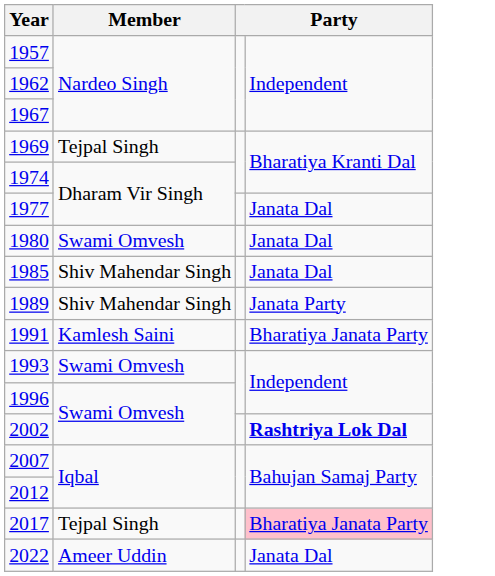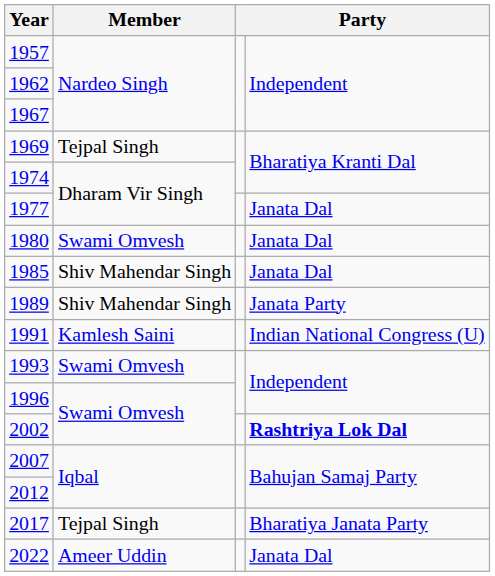(339, 334) Bharatiya Janata Party -> (367, 334) Indian National Congress (U)
(339, 523) pink background -> (339, 523) no background
